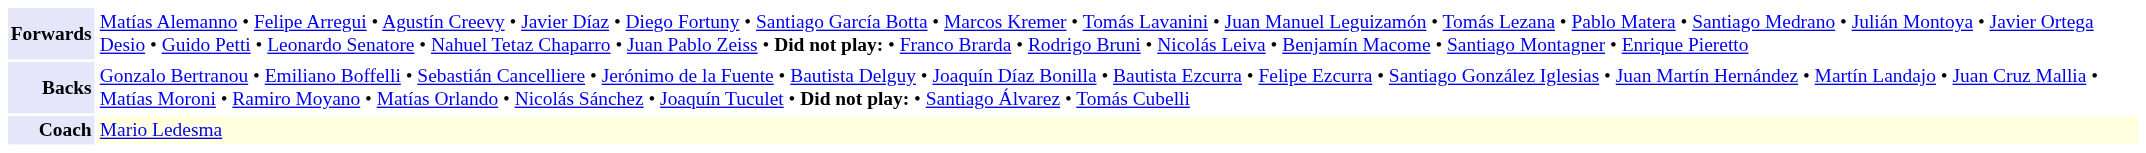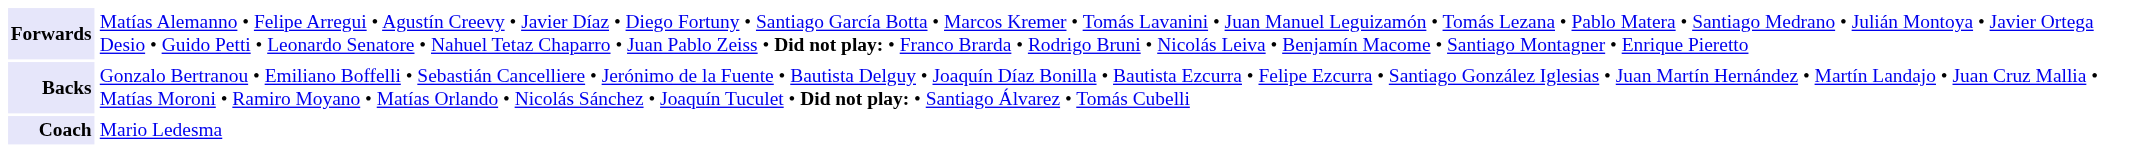(161, 130) lightyellow background -> (161, 130) no background
